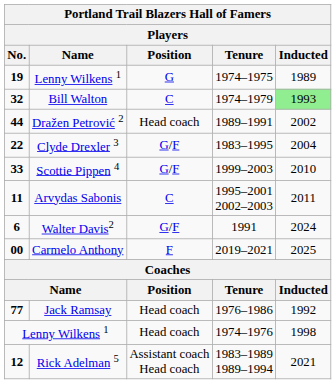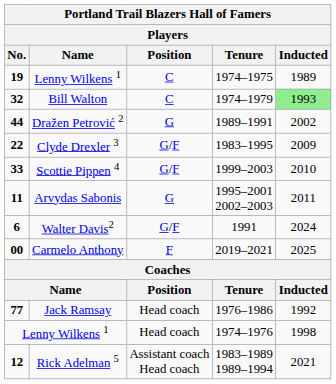(169, 77) G -> (169, 77) C
(169, 121) Head coach -> (169, 121) G
(303, 145) 2004 -> (303, 145) 2009
(169, 198) C -> (169, 198) G
